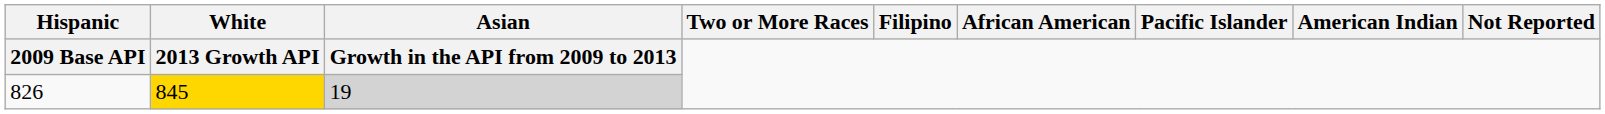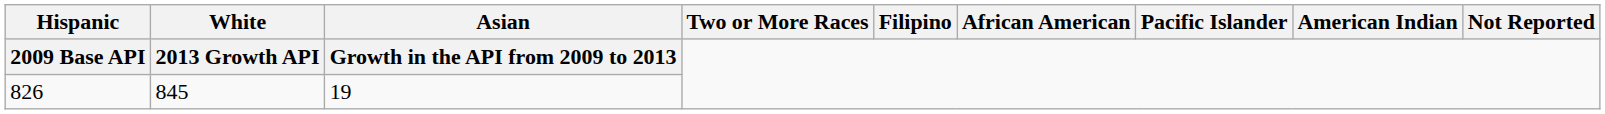(172, 91) gold background -> (172, 91) no background
(341, 91) lightgrey background -> (341, 91) no background
